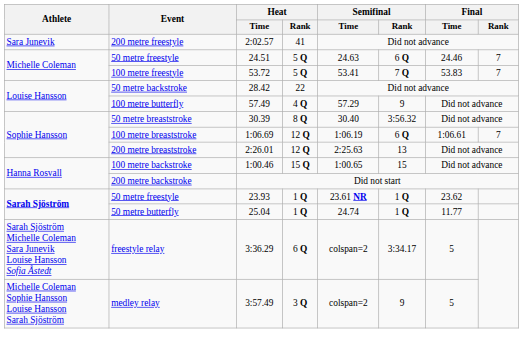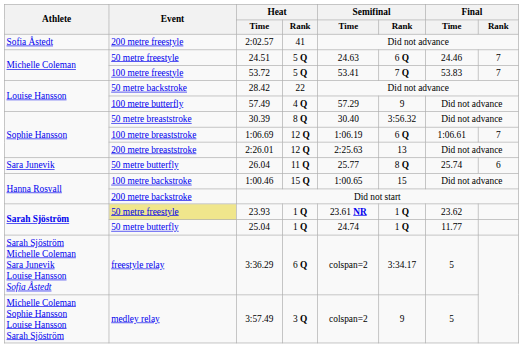(31, 42) Sara Junevik -> (30, 42) Sofia Åstedt
+ row: (259, 166)
(145, 197) no background -> (145, 212) khaki background
